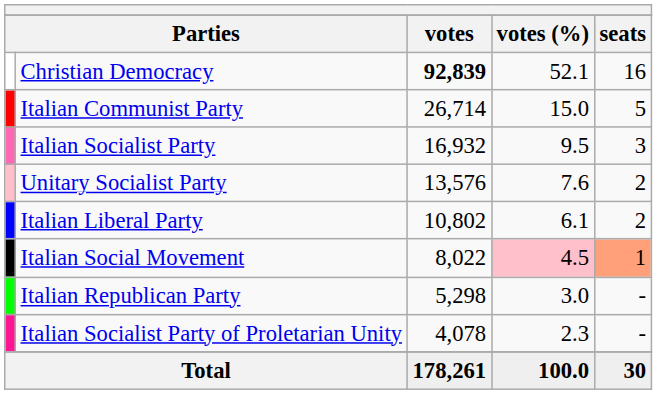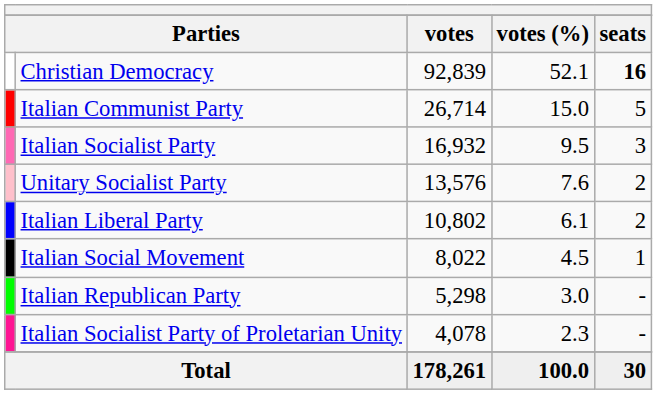(455, 71) bold -> (455, 71) normal
(635, 71) normal -> (635, 71) bold
(575, 257) pink background -> (575, 257) no background
(640, 257) lightsalmon background -> (640, 257) no background
